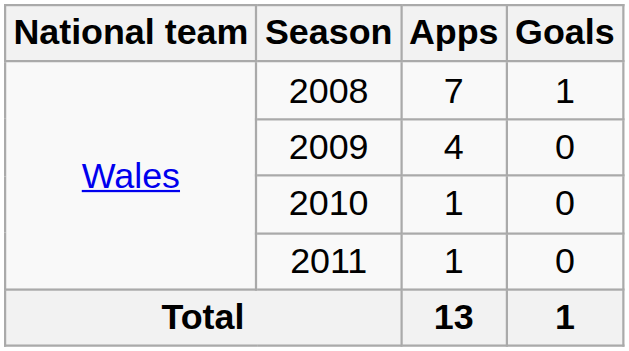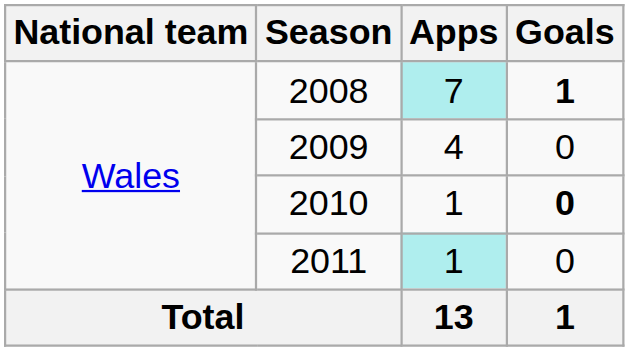(454, 89) no background -> (454, 89) paleturquoise background
(565, 89) normal -> (565, 89) bold
(565, 203) normal -> (565, 203) bold
(454, 260) no background -> (454, 260) paleturquoise background
